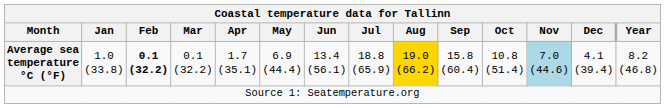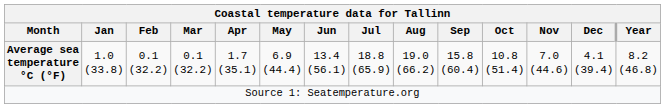(148, 63) bold -> (148, 63) normal
(416, 63) gold background -> (416, 63) no background
(549, 63) lightblue background -> (549, 63) no background
